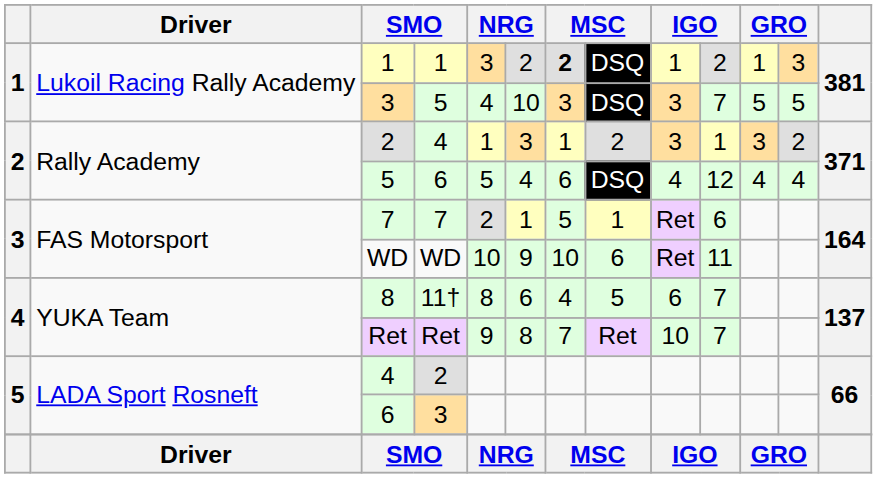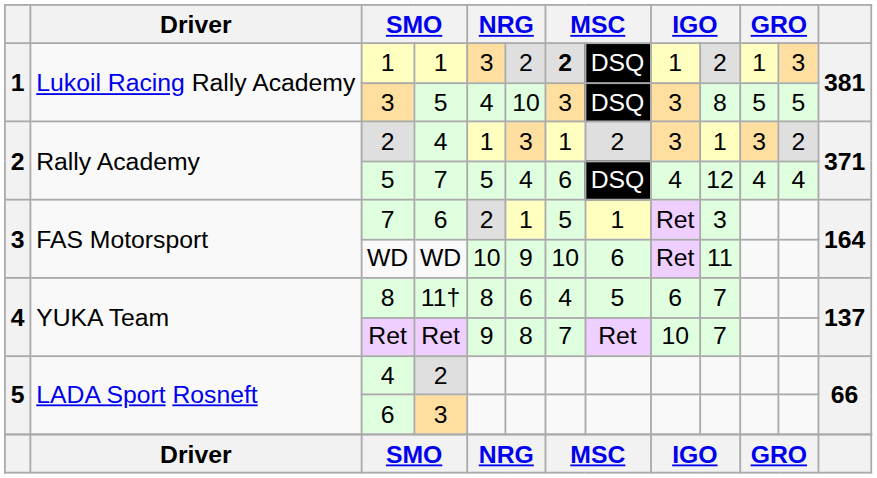(720, 102) 7 -> (720, 102) 8
(441, 180) 6 -> (441, 180) 7
(441, 219) 7 -> (441, 219) 6
(720, 219) 6 -> (720, 219) 3
